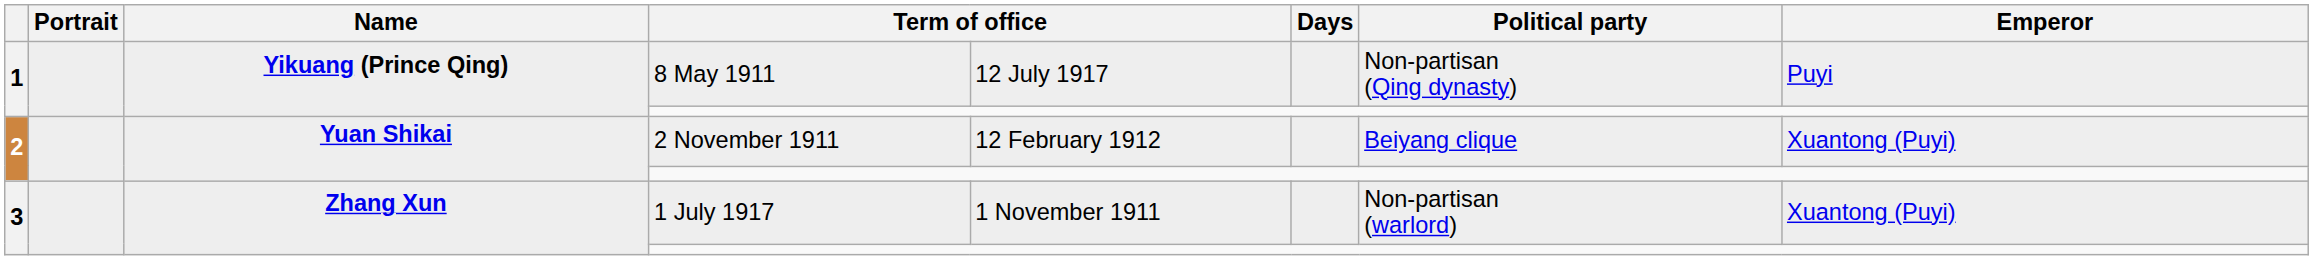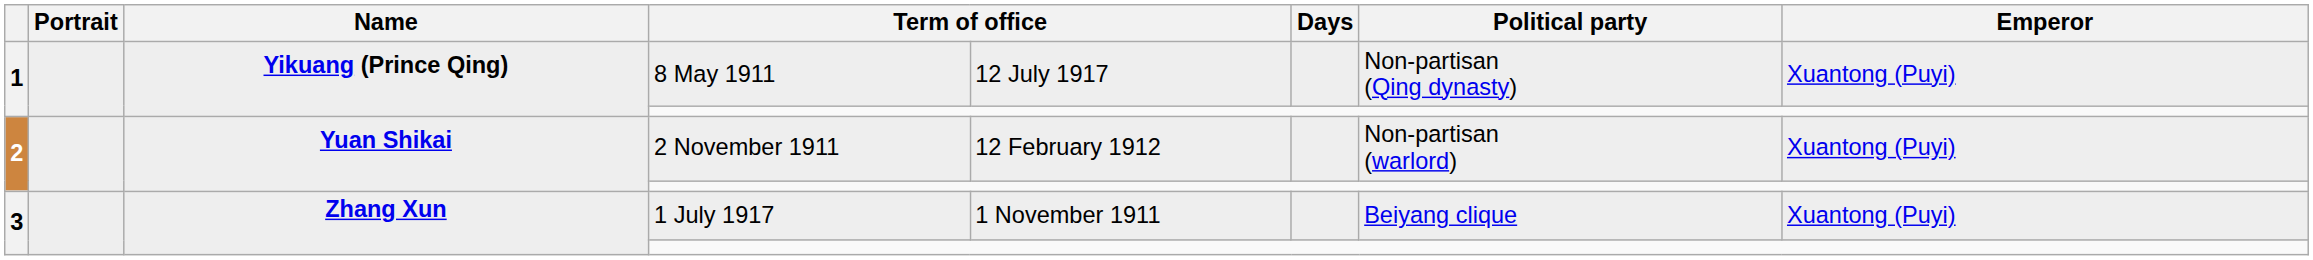(1810, 73) Puyi -> (1871, 73) Xuantong (Puyi)
(1441, 141) Beiyang clique -> (1432, 148) Non-partisan (warlord)
(1432, 212) Non-partisan (warlord) -> (1441, 215) Beiyang clique
